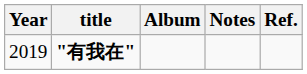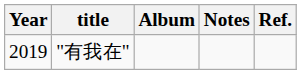(96, 51) bold -> (93, 51) normal
